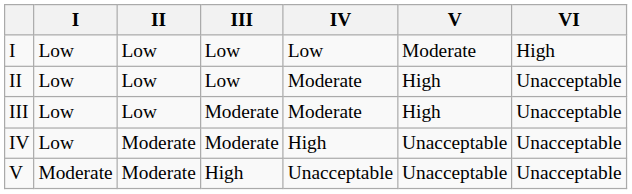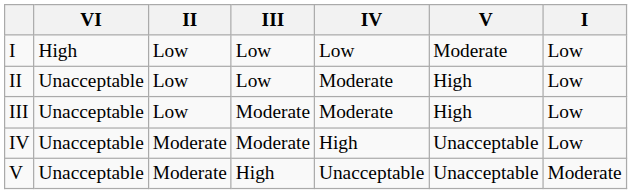columns swapped: (76, 19) <-> (569, 19)
